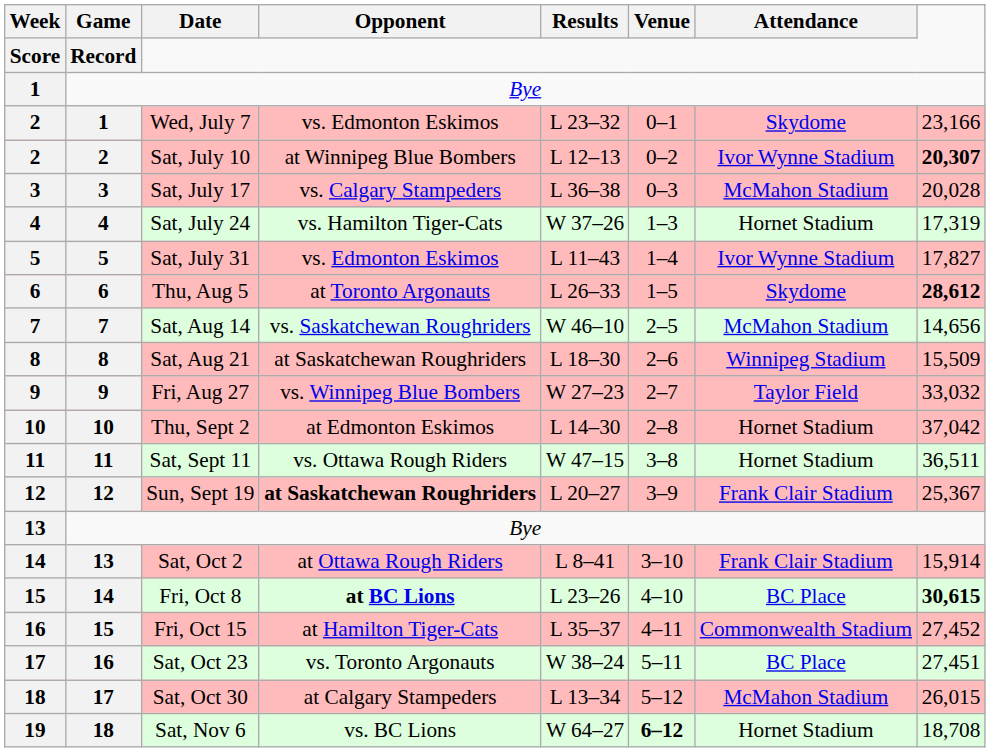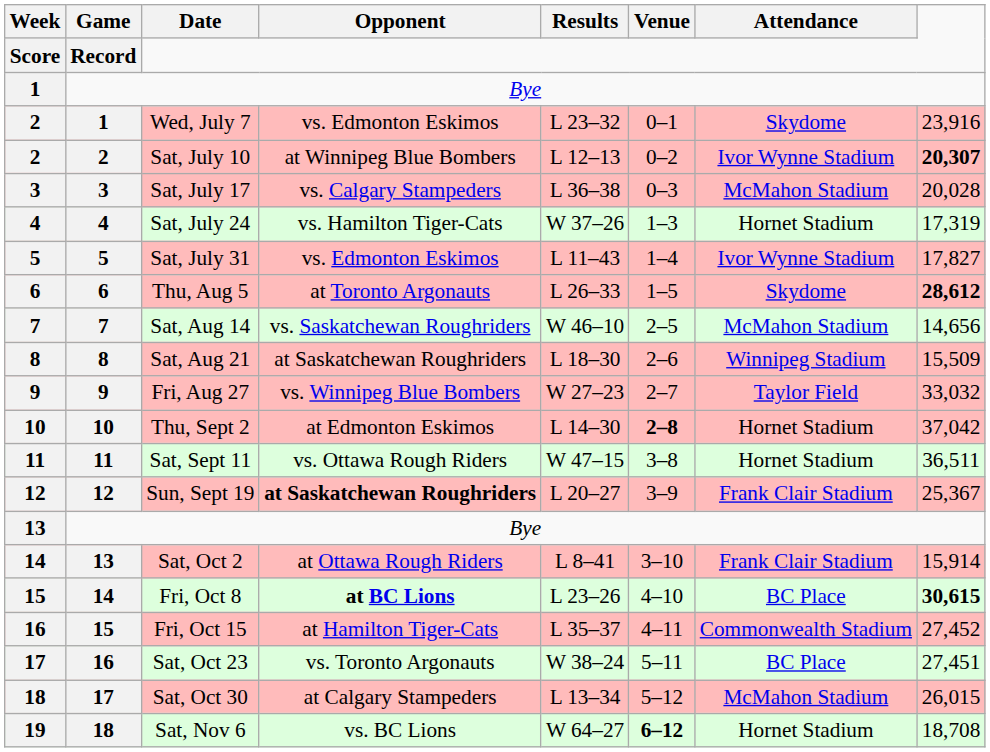(951, 122) 23,166 -> (951, 122) 23,916
(662, 426) normal -> (662, 426) bold
